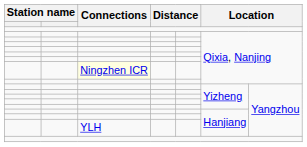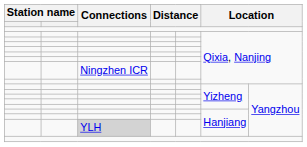(114, 70) lightyellow background -> (114, 70) no background
(91, 127) no background -> (91, 127) lightgrey background
